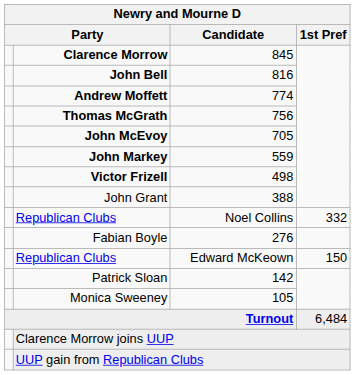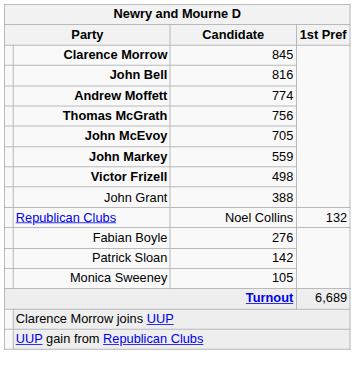(336, 217) 332 -> (336, 217) 132
- row: (66, 258)
(331, 319) 6,484 -> (331, 298) 6,689
